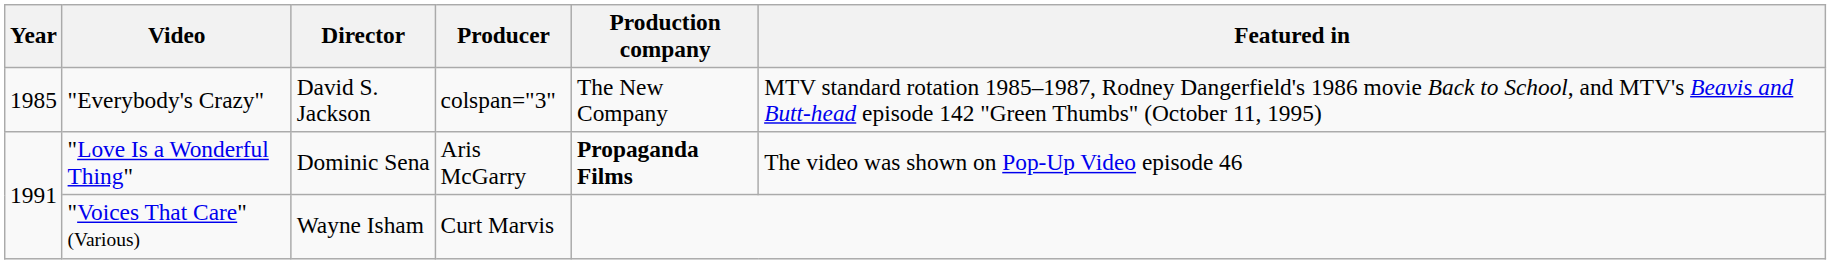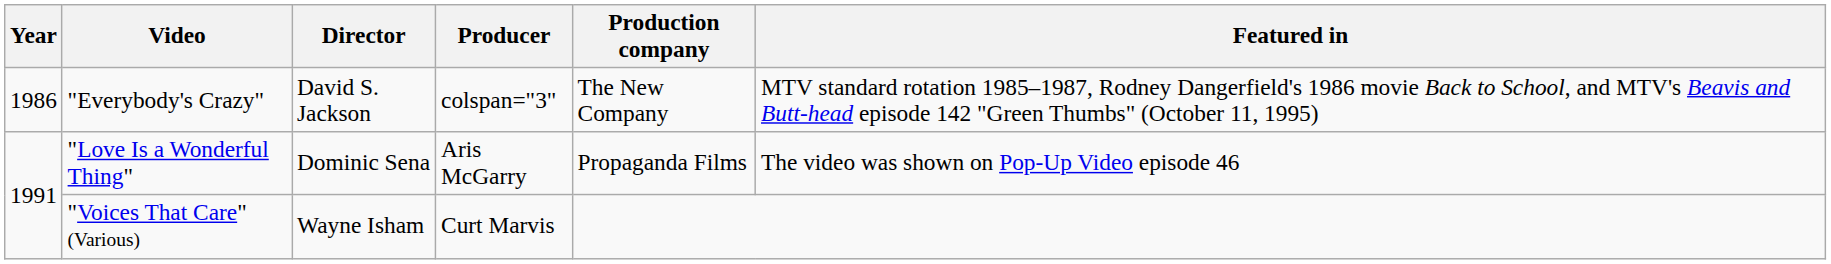(33, 99) 1985 -> (33, 99) 1986
(638, 162) bold -> (662, 162) normal
